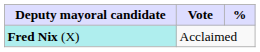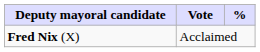(44, 36) paleturquoise background -> (44, 36) no background
